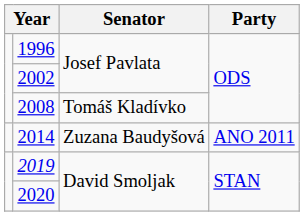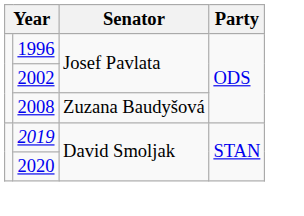(125, 107) Tomáš Kladívko -> (134, 107) Zuzana Baudyšová
- row: (36, 136)
